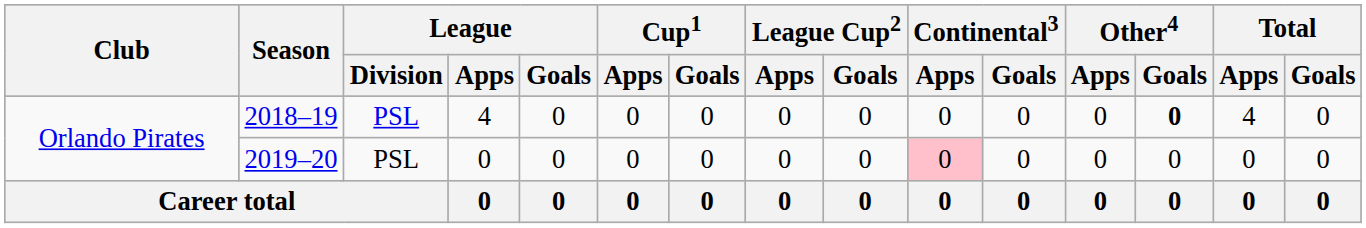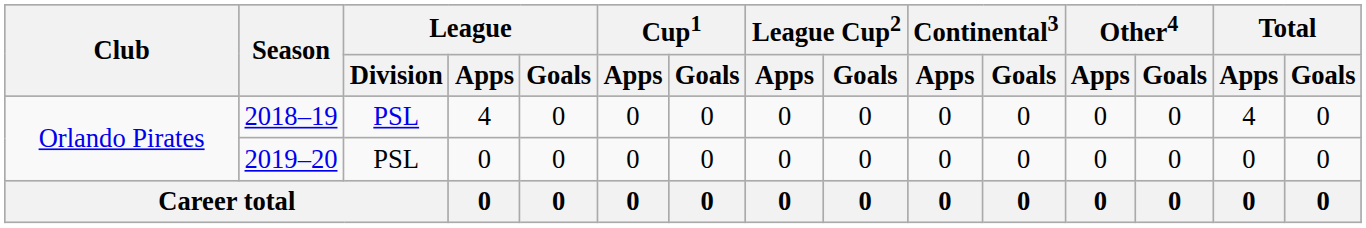(1175, 116) bold -> (1175, 116) normal
(945, 159) pink background -> (945, 159) no background
